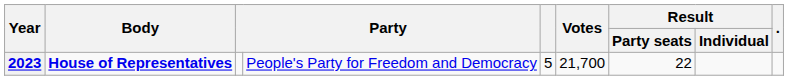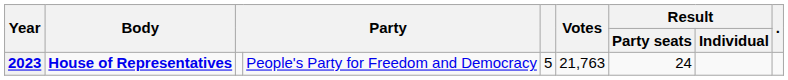(582, 64) 21,700 -> (582, 64) 21,763
(684, 64) 22 -> (684, 64) 24
